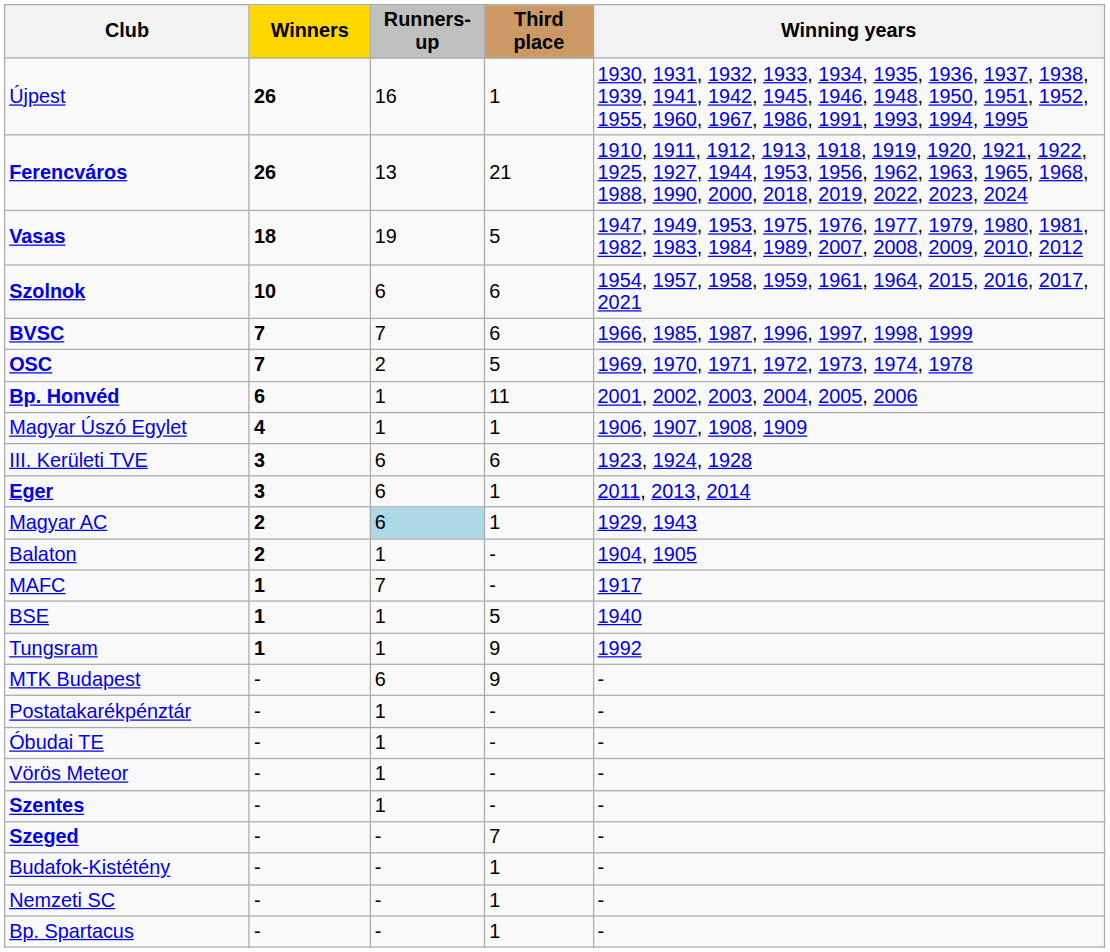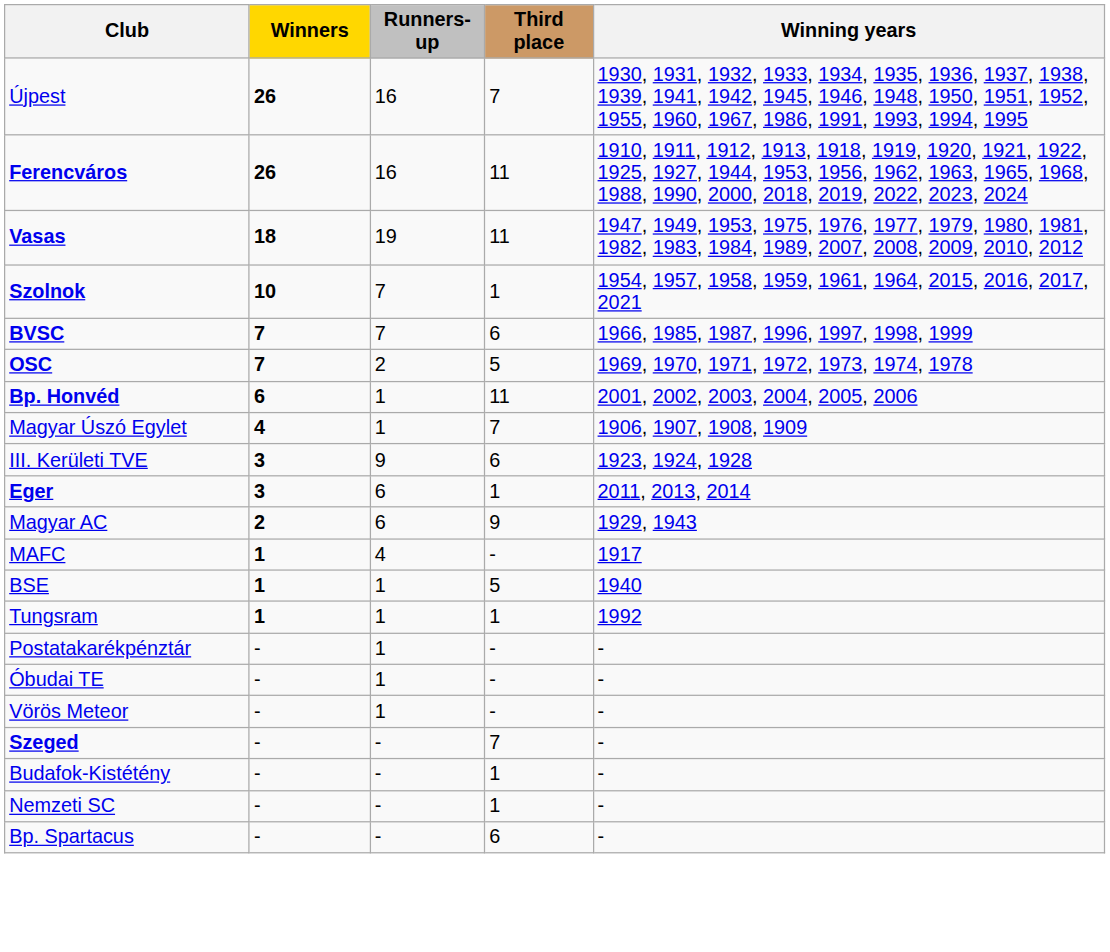(539, 96) 1 -> (539, 96) 7
(427, 173) 13 -> (427, 173) 16
(539, 173) 21 -> (539, 173) 11
(539, 238) 5 -> (539, 238) 11
(427, 291) 6 -> (427, 291) 7
(539, 291) 6 -> (539, 291) 1
(539, 428) 1 -> (539, 428) 7
(427, 460) 6 -> (427, 460) 9
(427, 523) lightblue background -> (427, 523) no background
(539, 523) 1 -> (539, 523) 9
- row: (43, 554)
(427, 586) 7 -> (427, 554) 4
(539, 649) 9 -> (539, 617) 1
- row: (75, 679)
- row: (47, 805)
(539, 932) 1 -> (539, 837) 6
